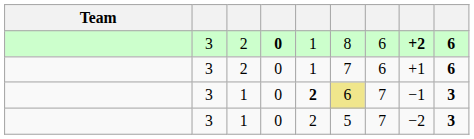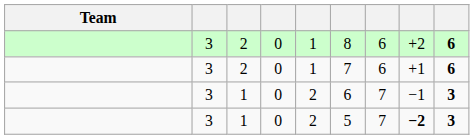(278, 43) bold -> (278, 43) normal
(417, 43) bold -> (417, 43) normal
(313, 95) bold -> (313, 95) normal
(347, 95) khaki background -> (347, 95) no background
(417, 121) normal -> (417, 121) bold
